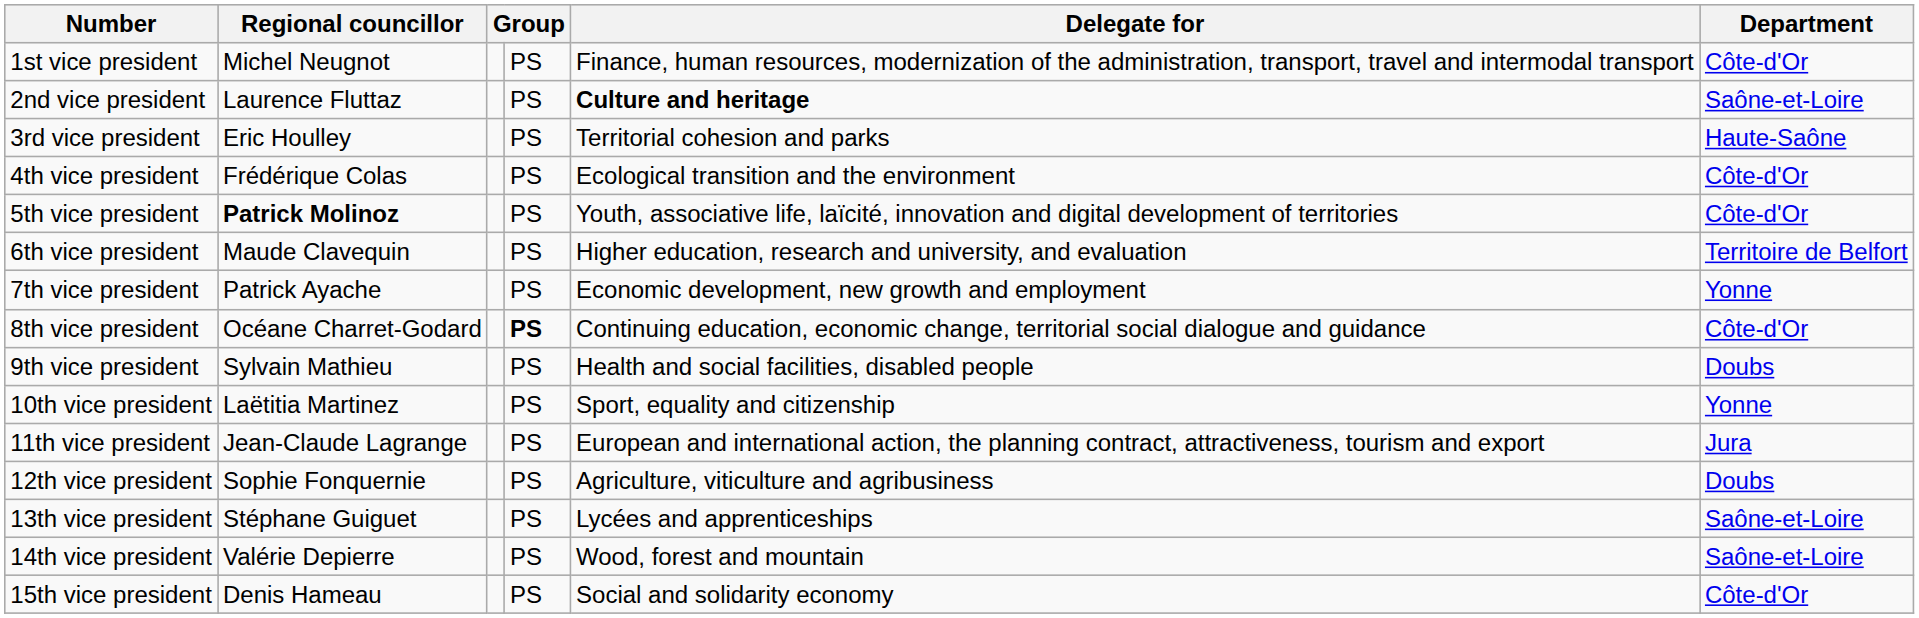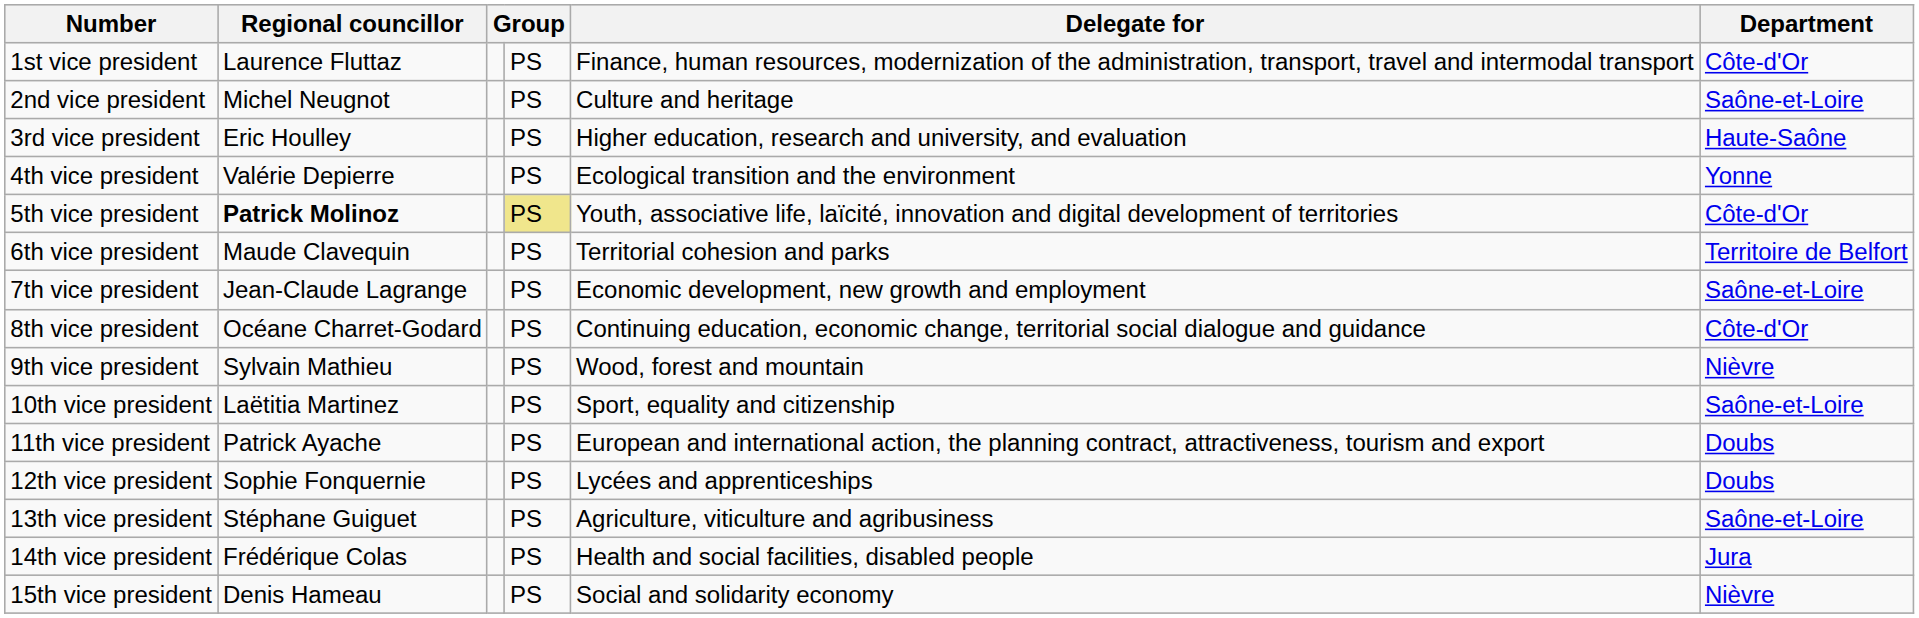(306, 62) Michel Neugnot -> (312, 62) Laurence Fluttaz
(312, 100) Laurence Fluttaz -> (306, 100) Michel Neugnot
(693, 100) bold -> (685, 100) normal
(733, 138) Territorial cohesion and parks -> (881, 138) Higher education, research and university, and evaluation
(315, 176) Frédérique Colas -> (309, 176) Valérie Depierre
(1757, 176) Côte-d'Or -> (1739, 176) Yonne
(526, 214) no background -> (526, 214) khaki background
(881, 252) Higher education, research and university, and evaluation -> (733, 252) Territorial cohesion and parks
(302, 290) Patrick Ayache -> (345, 290) Jean-Claude Lagrange
(1739, 290) Yonne -> (1784, 290) Saône-et-Loire
(526, 328) bold -> (526, 328) normal
(805, 366) Health and social facilities, disabled people -> (720, 366) Wood, forest and mountain
(1740, 366) Doubs -> (1740, 366) Nièvre
(1739, 404) Yonne -> (1784, 404) Saône-et-Loire
(345, 442) Jean-Claude Lagrange -> (302, 442) Patrick Ayache
(1728, 442) Jura -> (1740, 442) Doubs
(785, 480) Agriculture, viticulture and agribusiness -> (724, 480) Lycées and apprenticeships
(724, 518) Lycées and apprenticeships -> (785, 518) Agriculture, viticulture and agribusiness
(309, 556) Valérie Depierre -> (315, 556) Frédérique Colas
(720, 556) Wood, forest and mountain -> (805, 556) Health and social facilities, disabled people
(1784, 556) Saône-et-Loire -> (1728, 556) Jura
(1757, 594) Côte-d'Or -> (1740, 594) Nièvre
